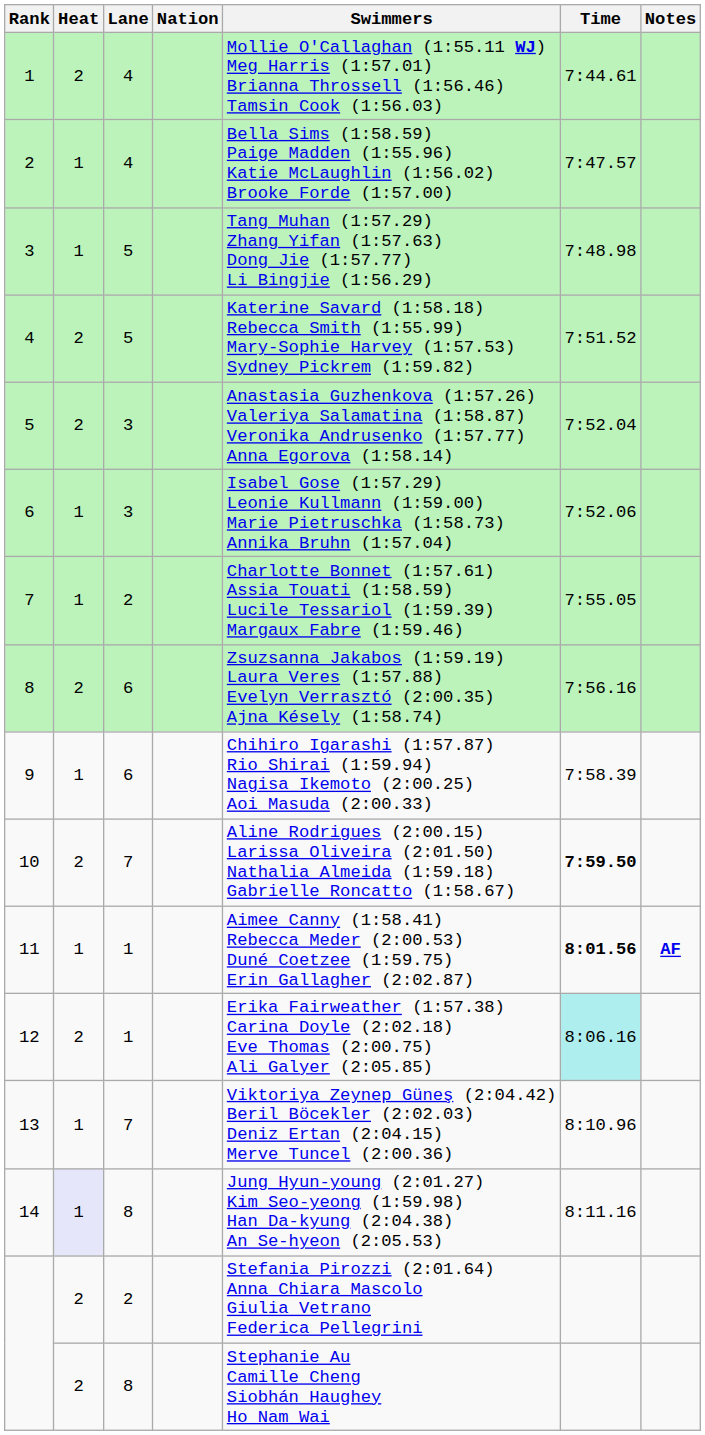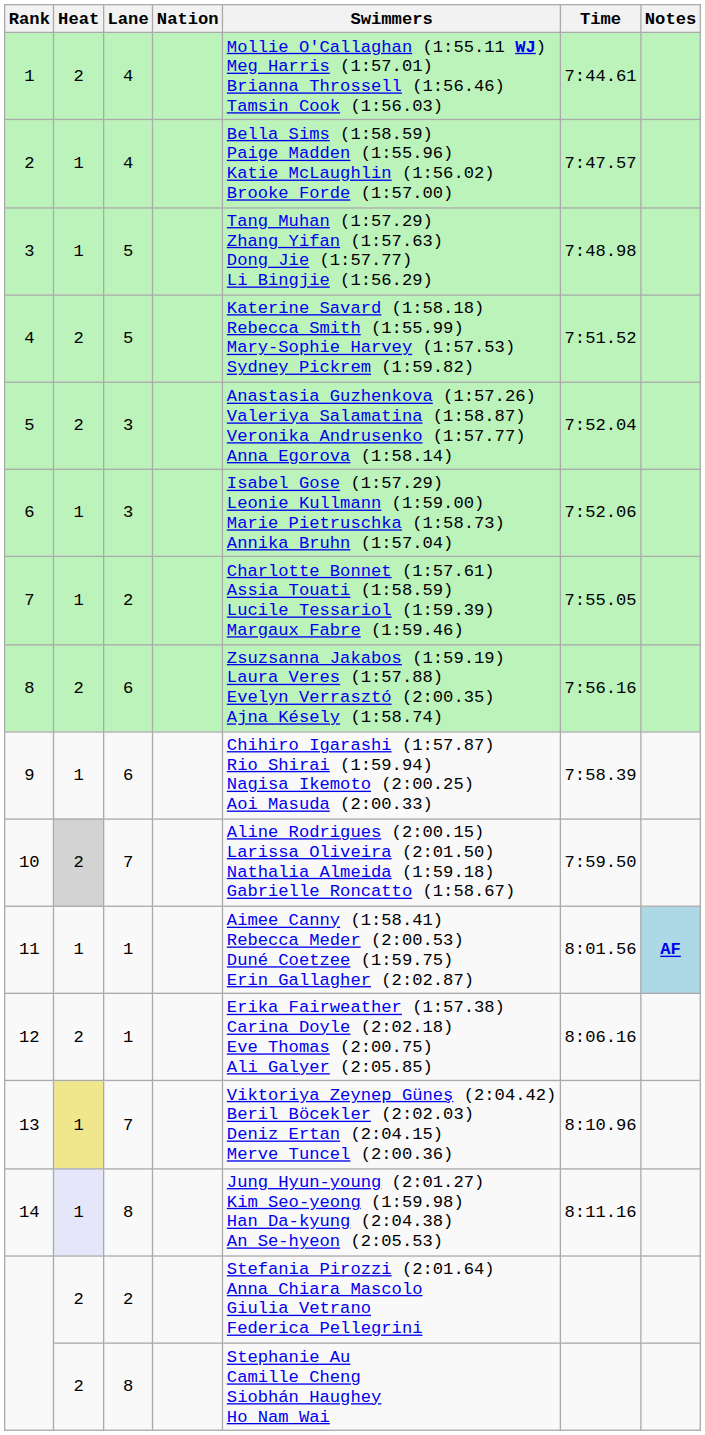(79, 863) no background -> (79, 863) lightgrey background
(601, 863) bold -> (601, 863) normal
(601, 950) bold -> (601, 950) normal
(671, 950) no background -> (671, 950) lightblue background
(601, 1037) paleturquoise background -> (601, 1037) no background
(79, 1125) no background -> (79, 1125) khaki background
